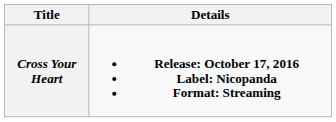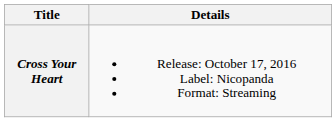(210, 78) bold -> (210, 78) normal
